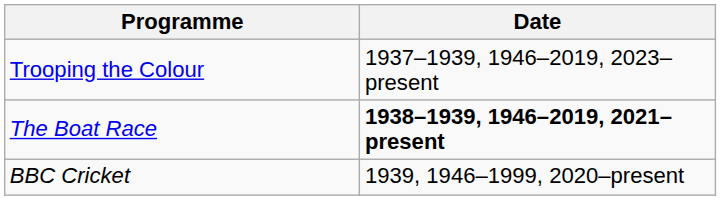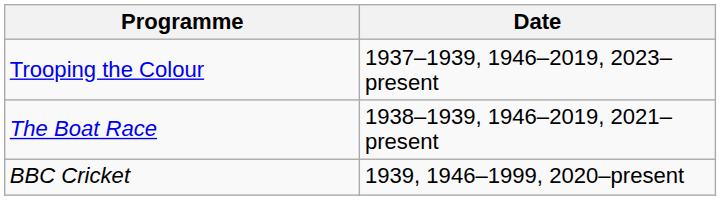(518, 129) bold -> (518, 129) normal
